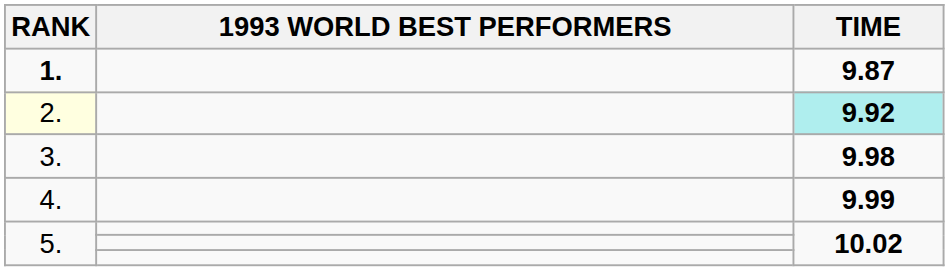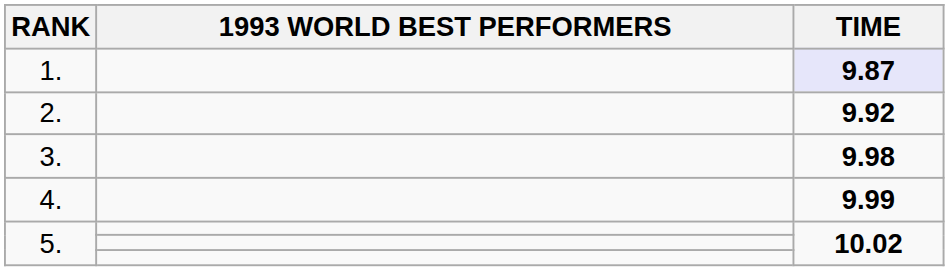(51, 70) bold -> (51, 70) normal
(868, 70) no background -> (868, 70) lavender background
(51, 113) lightyellow background -> (51, 113) no background
(868, 113) paleturquoise background -> (868, 113) no background
